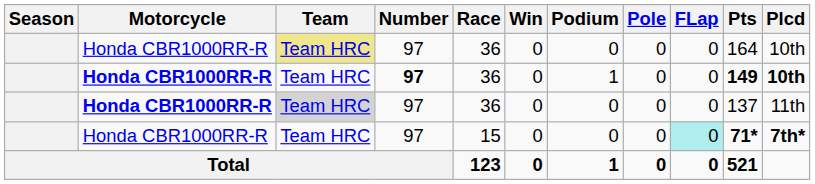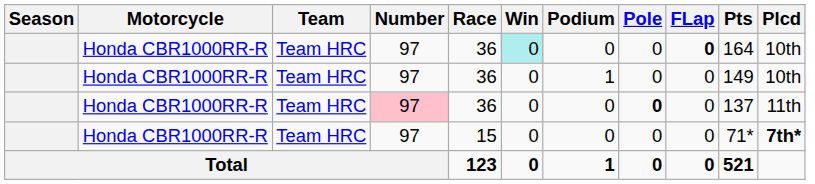(325, 48) khaki background -> (321, 48) no background
(538, 48) no background -> (534, 48) paleturquoise background
(713, 48) normal -> (709, 48) bold
(177, 77) bold -> (175, 77) normal
(414, 77) bold -> (410, 77) normal
(742, 77) bold -> (738, 77) normal
(786, 77) bold -> (783, 77) normal
(177, 106) bold -> (175, 106) normal
(325, 106) lightgrey background -> (321, 106) no background
(414, 106) no background -> (410, 106) pink background
(661, 106) normal -> (657, 106) bold
(713, 135) paleturquoise background -> (709, 135) no background
(744, 135) bold -> (740, 135) normal
